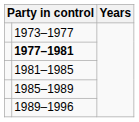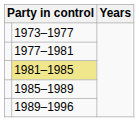(44, 51) bold -> (44, 51) normal
(44, 70) no background -> (44, 70) khaki background
